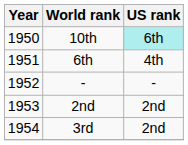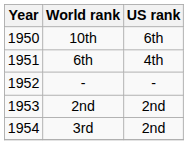(154, 38) paleturquoise background -> (154, 38) no background
